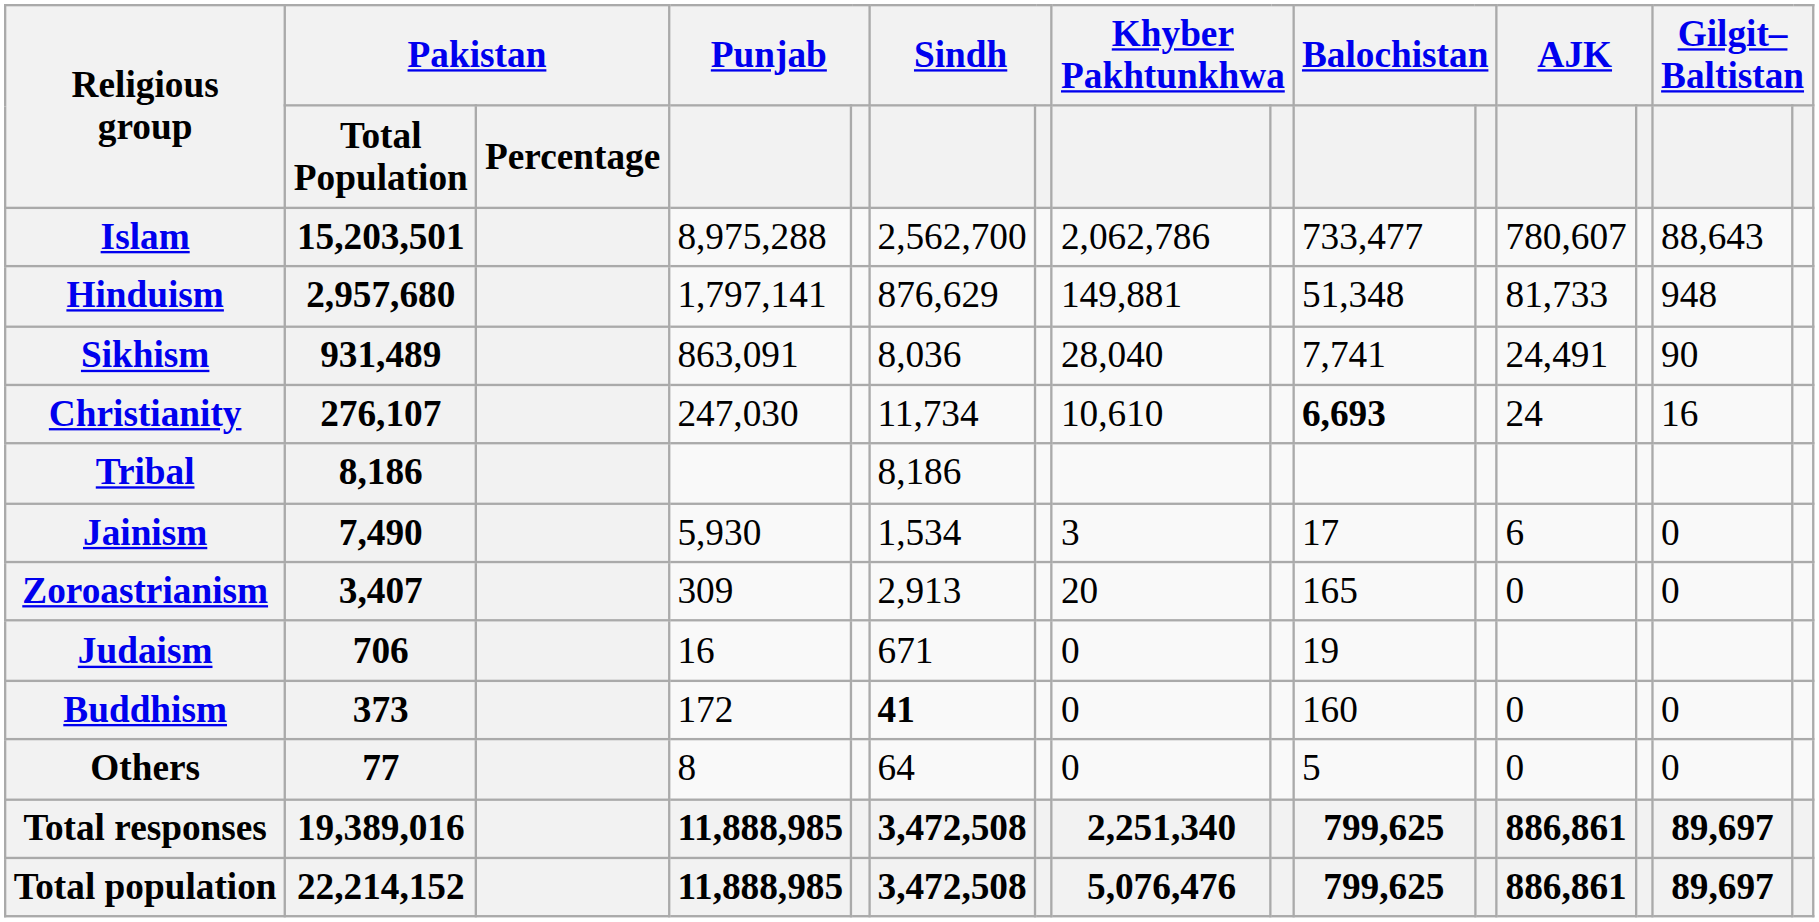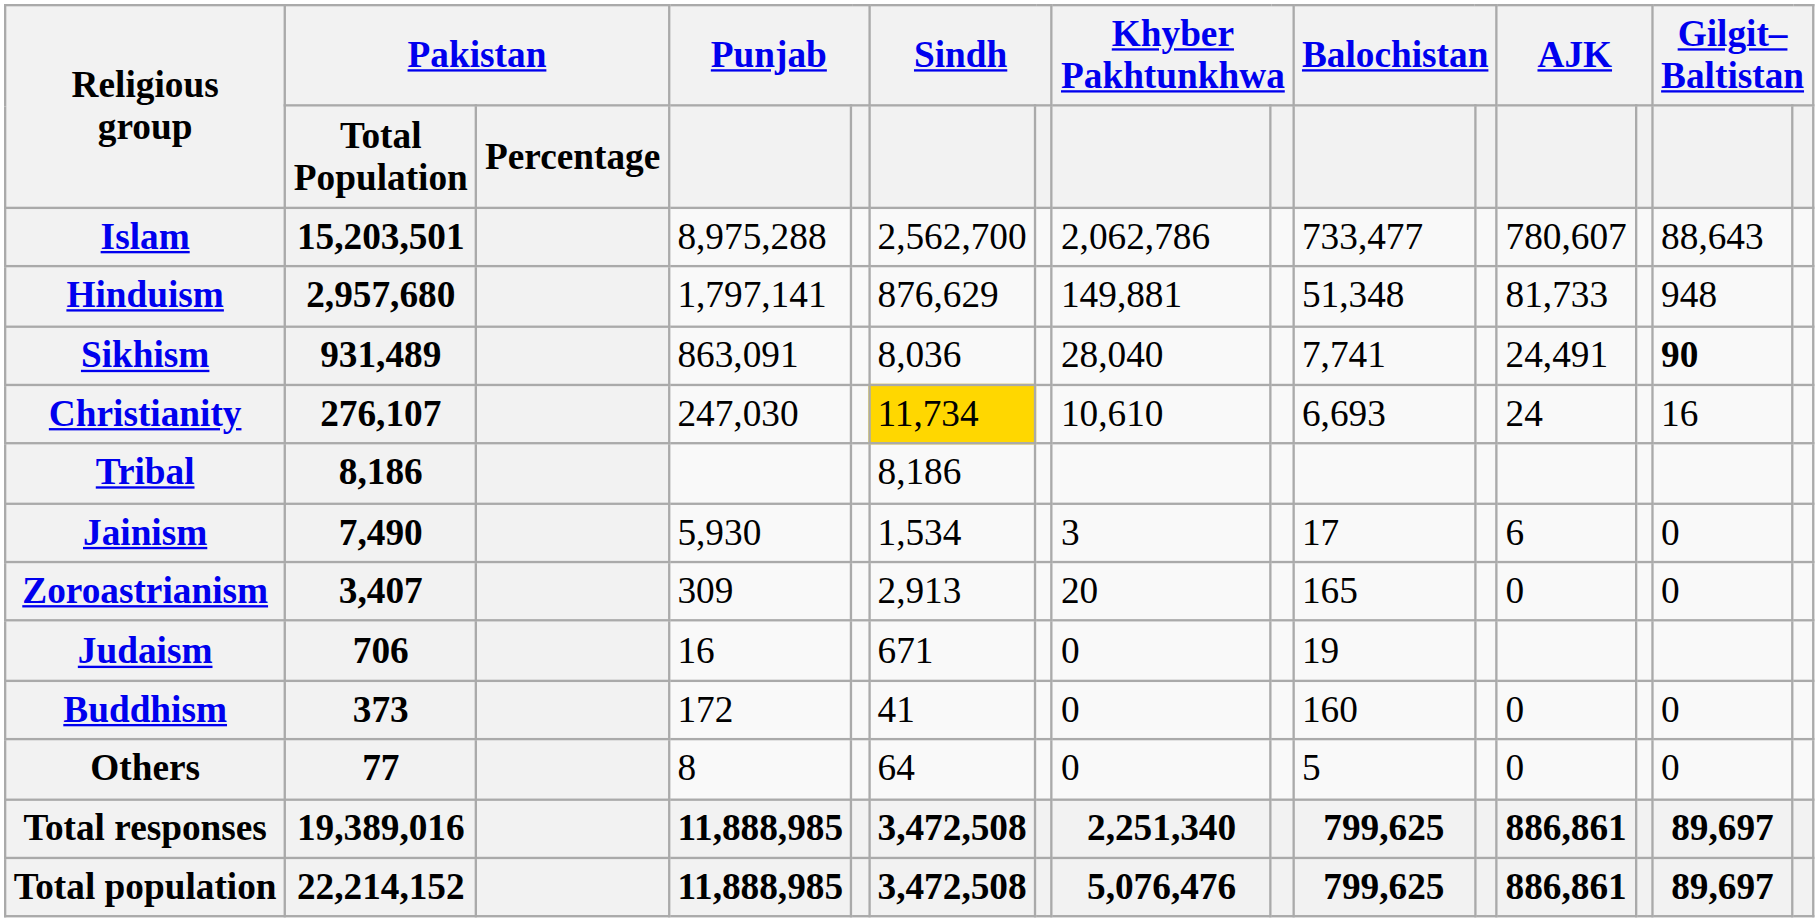(1680, 354) normal -> (1680, 354) bold
(928, 413) no background -> (928, 413) gold background
(1344, 413) bold -> (1344, 413) normal
(896, 709) bold -> (896, 709) normal
